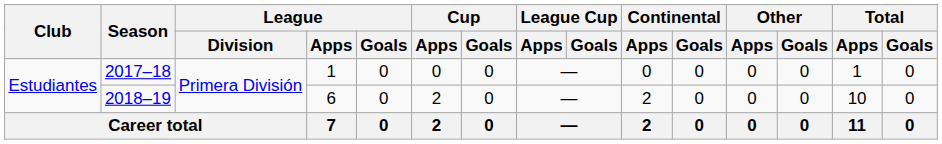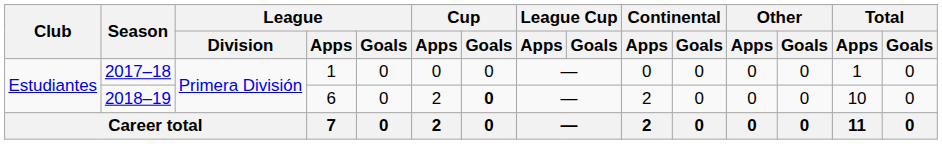(489, 98) normal -> (489, 98) bold
